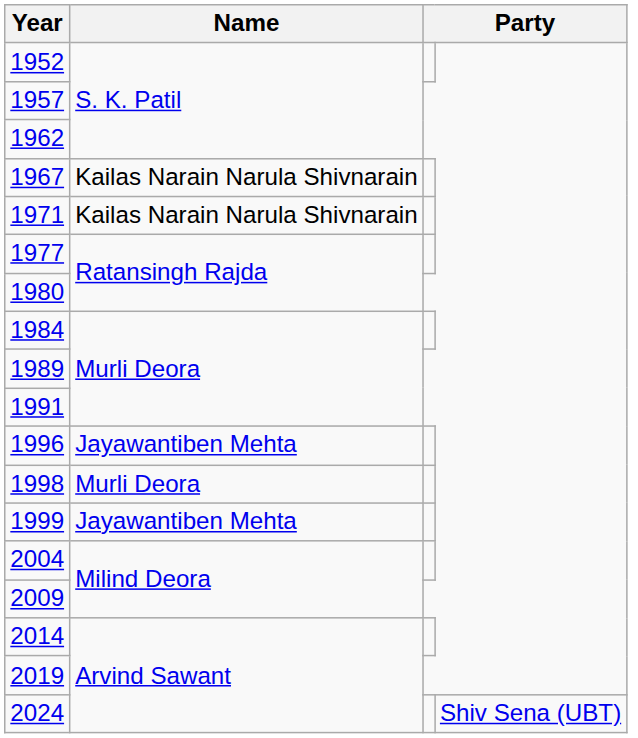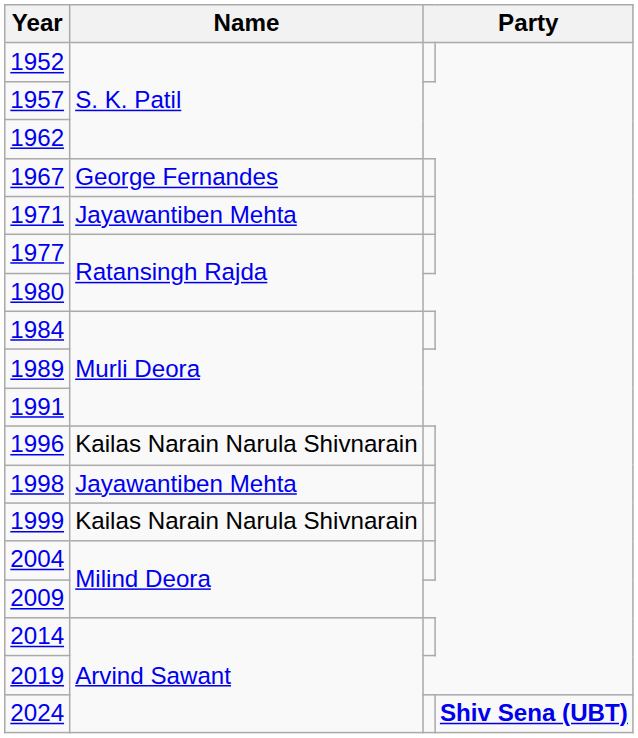(246, 176) Kailas Narain Narula Shivnarain -> (177, 176) George Fernandes
(246, 215) Kailas Narain Narula Shivnarain -> (186, 215) Jayawantiben Mehta
(186, 445) Jayawantiben Mehta -> (246, 445) Kailas Narain Narula Shivnarain
(138, 483) Murli Deora -> (186, 483) Jayawantiben Mehta
(186, 521) Jayawantiben Mehta -> (246, 521) Kailas Narain Narula Shivnarain
(531, 713) normal -> (534, 713) bold
